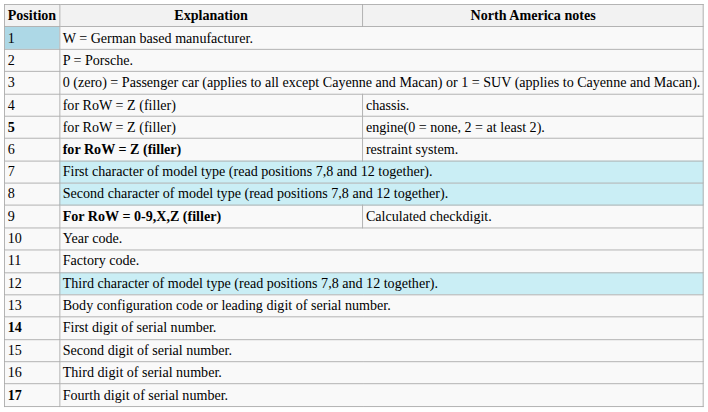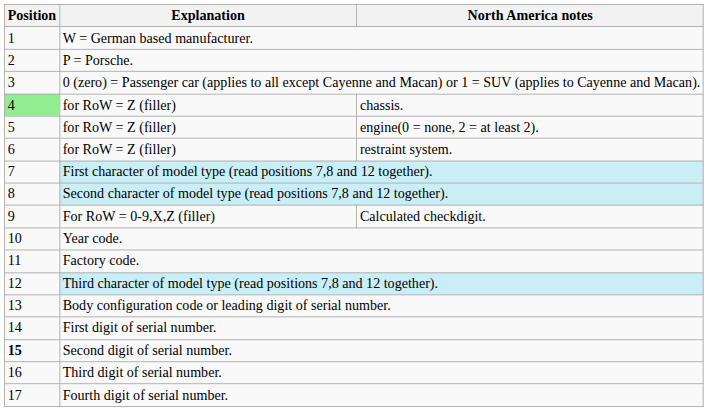(11, 37) lightblue background -> (11, 37) no background
(11, 104) no background -> (11, 104) lightgreen background
(11, 127) bold -> (11, 127) normal
(122, 149) bold -> (119, 149) normal
(142, 216) bold -> (139, 216) normal
(15, 328) bold -> (15, 328) normal
(15, 350) normal -> (15, 350) bold
(15, 395) bold -> (15, 395) normal
